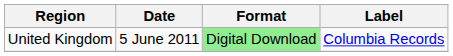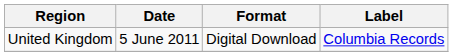(261, 39) lightgreen background -> (261, 39) no background
